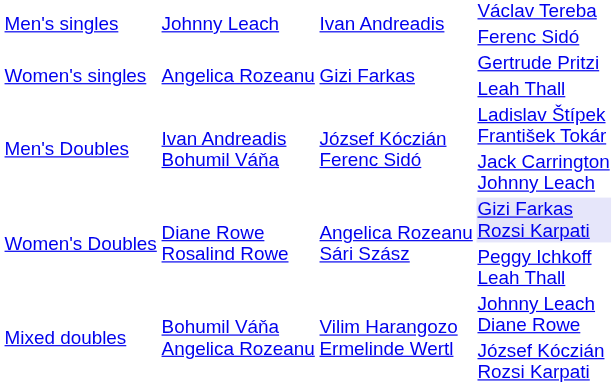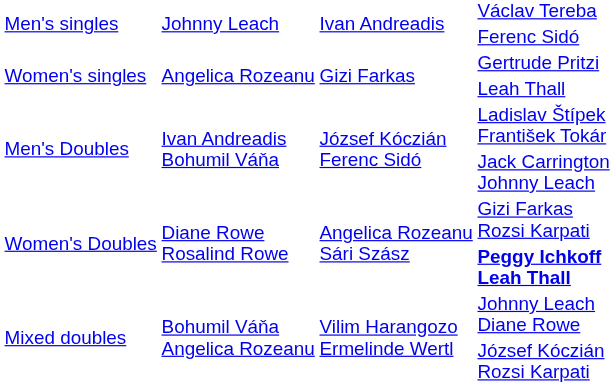(534, 219) lavender background -> (534, 219) no background
(535, 267) normal -> (539, 267) bold
